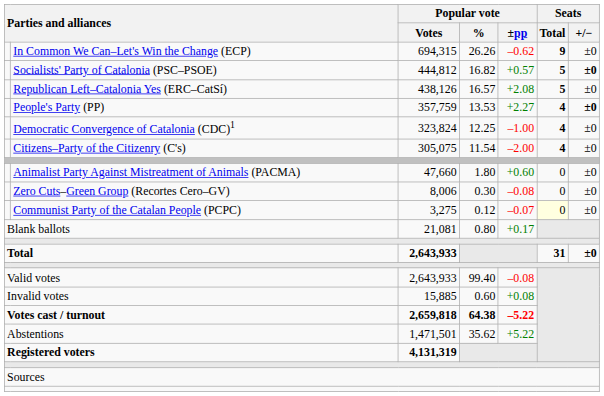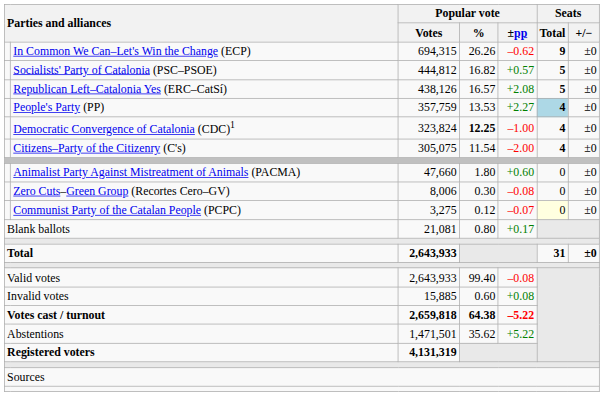(591, 70) bold -> (591, 70) normal
(562, 107) no background -> (562, 107) lightblue background
(591, 107) bold -> (591, 107) normal
(482, 128) normal -> (482, 128) bold
